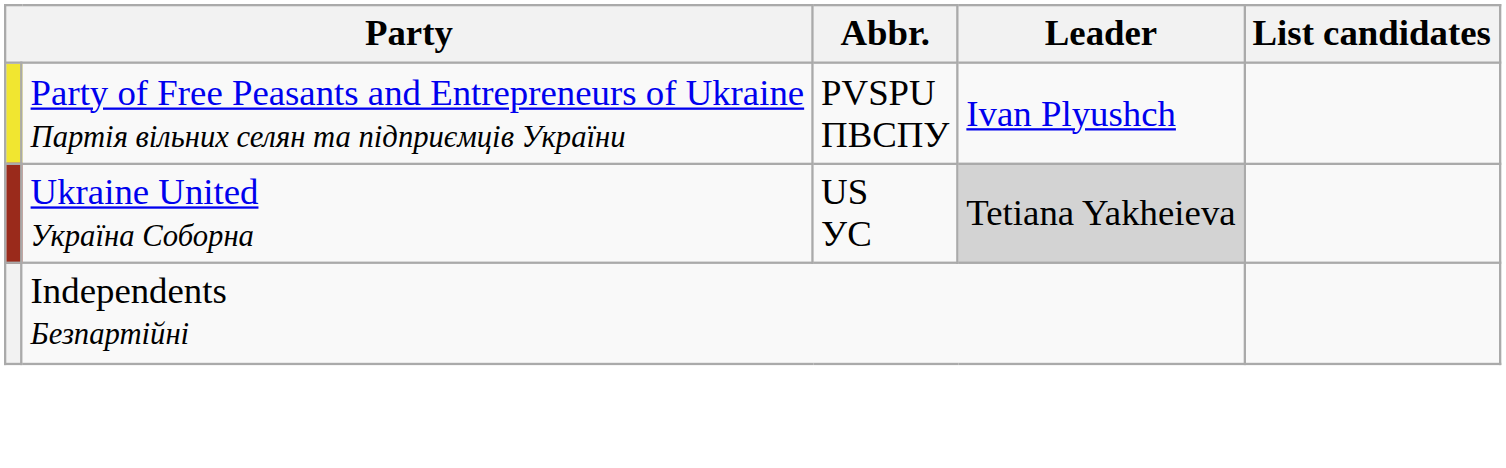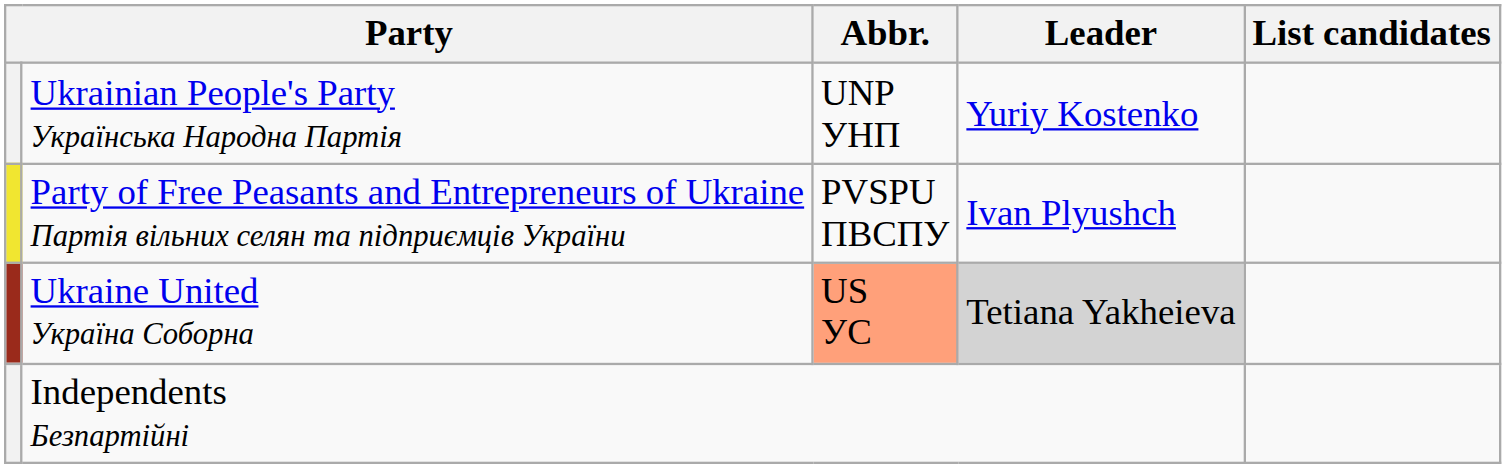+ row: (216, 112)
(846, 212) no background -> (846, 312) lightsalmon background
